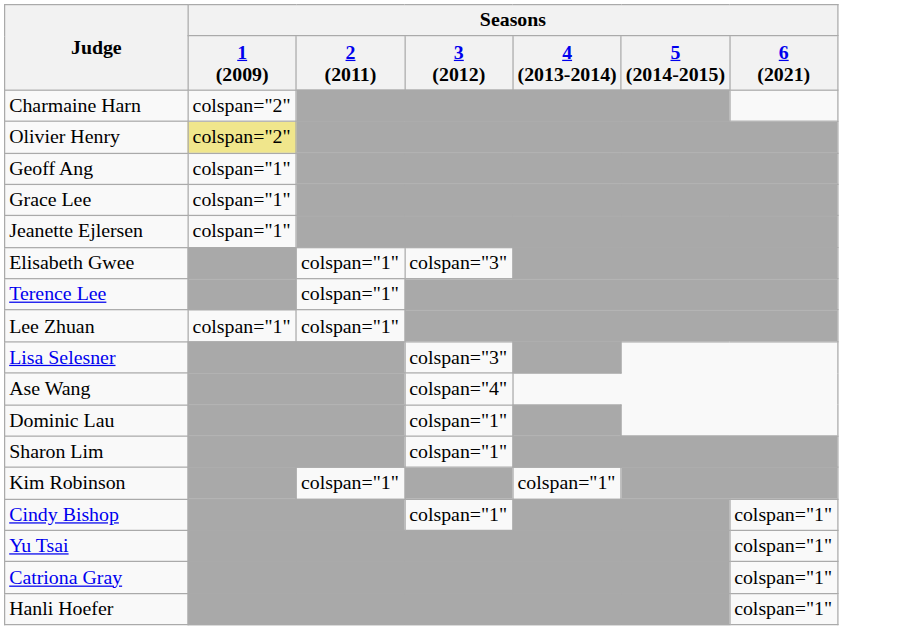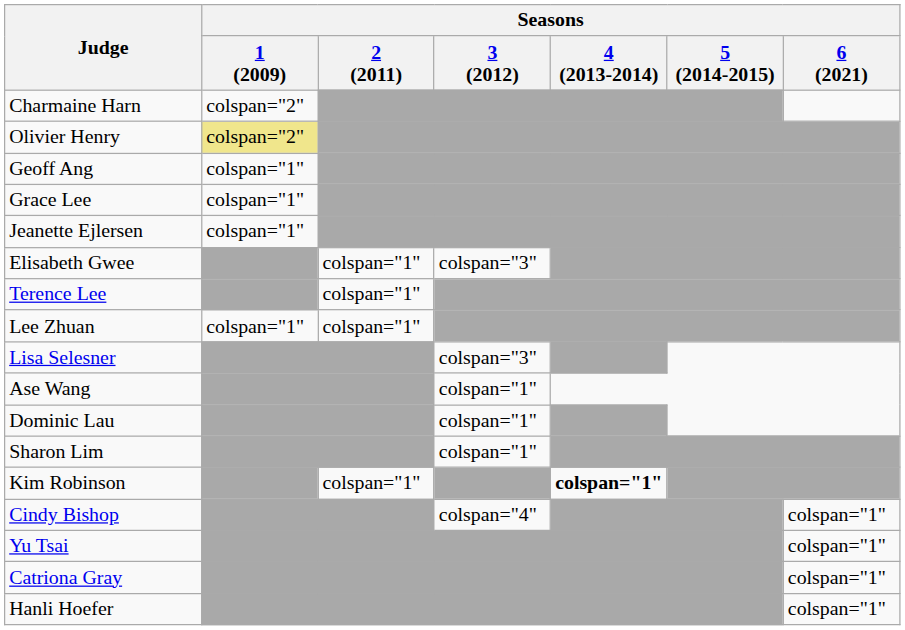(458, 388) colspan="4" -> (488, 388) colspan="1"
(566, 483) normal -> (609, 483) bold
(458, 514) colspan="1" -> (488, 514) colspan="4"
